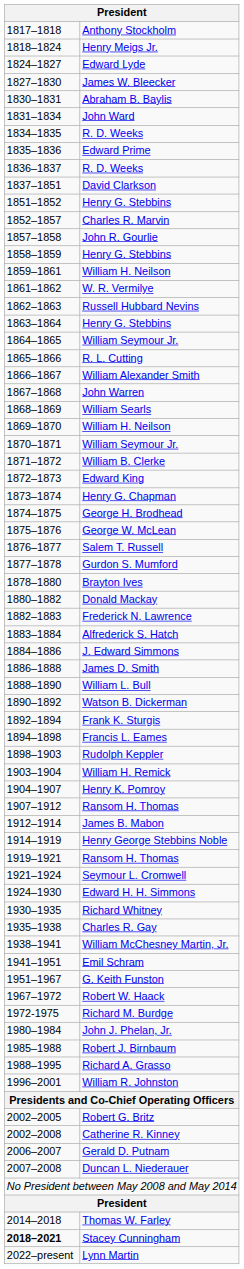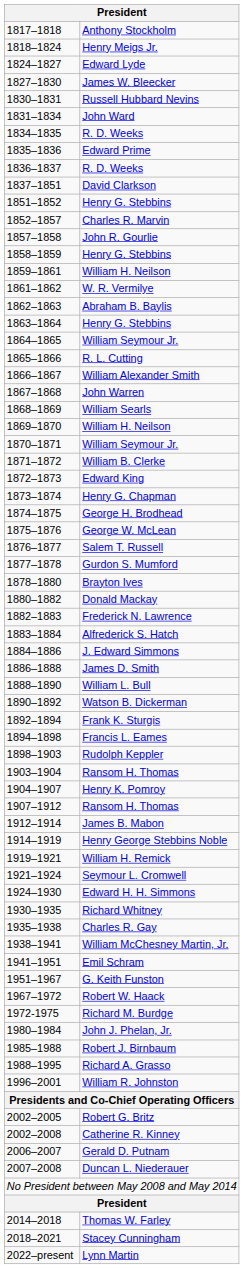(127, 99) Abraham B. Baylis -> (141, 99) Russell Hubbard Nevins
(141, 306) Russell Hubbard Nevins -> (127, 306) Abraham B. Baylis
(126, 772) William H. Remick -> (131, 772) Ransom H. Thomas
(131, 858) Ransom H. Thomas -> (126, 858) William H. Remick
(34, 1238) bold -> (34, 1238) normal
